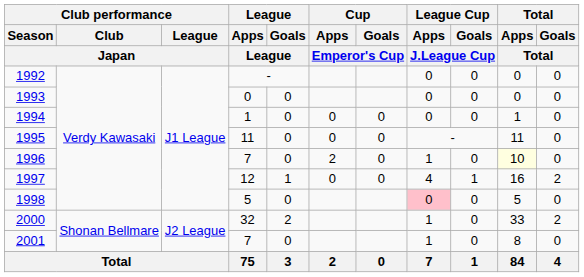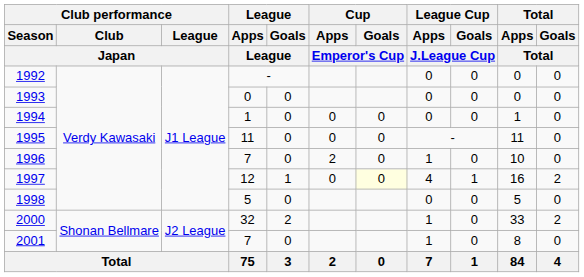(517, 158) lightyellow background -> (517, 158) no background
(381, 179) no background -> (381, 179) lightyellow background
(429, 199) pink background -> (429, 199) no background
